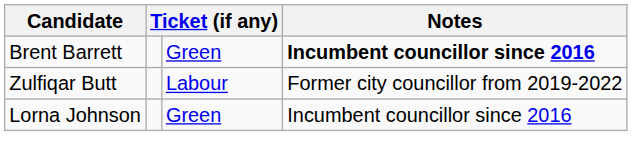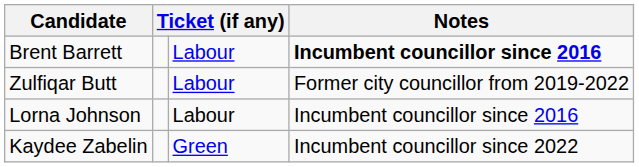(194, 52) Green -> (204, 52) Labour
(194, 115) Green -> (204, 115) Labour
+ row: (78, 147)
